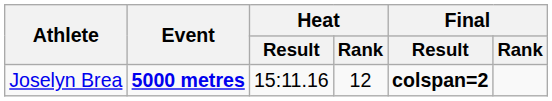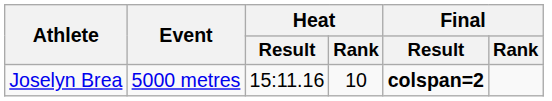(188, 81) bold -> (186, 81) normal
(360, 81) 12 -> (356, 81) 10
